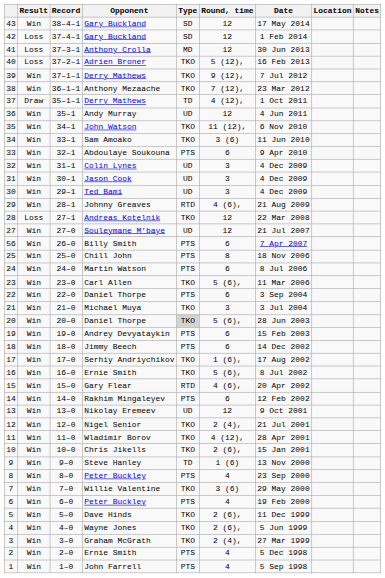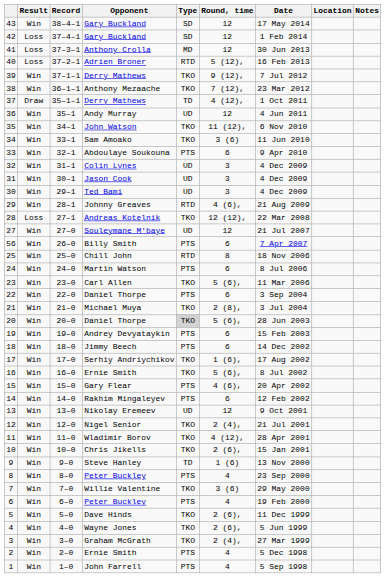(188, 62) TKO -> (188, 62) RTD
(227, 218) 12 -> (227, 218) 12 (12),
(188, 256) PTS -> (188, 256) RTD
(227, 308) 3 -> (227, 308) 2 (8),
(188, 386) RTD -> (188, 386) PTS
